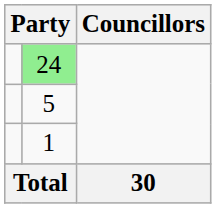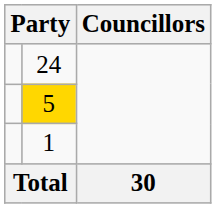(49, 63) lightgreen background -> (49, 63) no background
(49, 103) no background -> (49, 103) gold background
